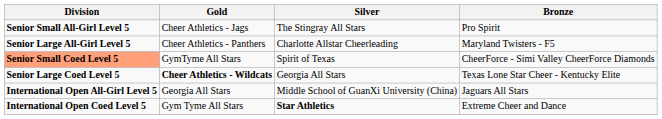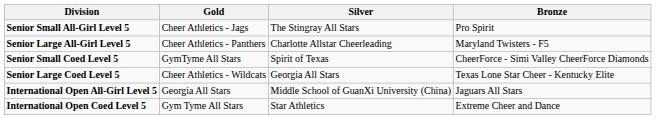(62, 59) lightsalmon background -> (62, 59) no background
(217, 75) bold -> (214, 75) normal
(305, 106) bold -> (297, 106) normal
